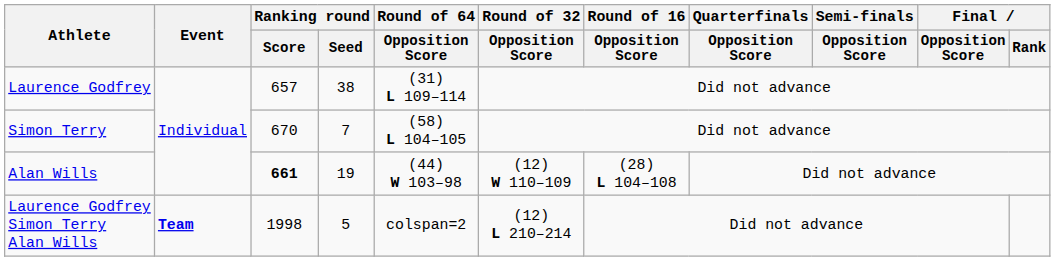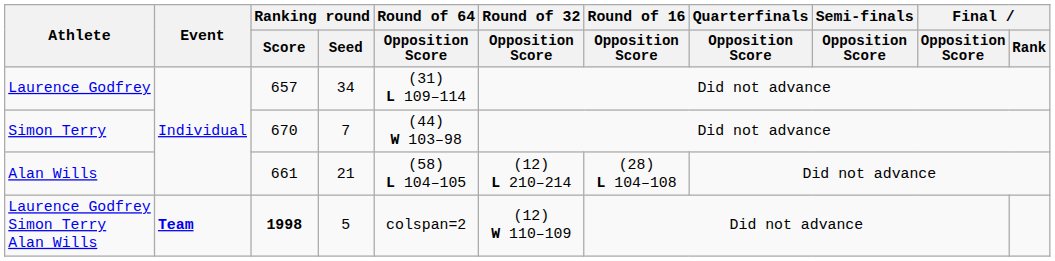(346, 88) 38 -> (346, 88) 34
(426, 131) (58) L 104–105 -> (426, 131) (44) W 103–98
(284, 174) bold -> (284, 174) normal
(346, 174) 19 -> (346, 174) 21
(426, 174) (44) W 103–98 -> (426, 174) (58) L 104–105
(531, 174) (12) W 110–109 -> (531, 174) (12) L 210–214
(284, 225) normal -> (284, 225) bold
(531, 225) (12) L 210–214 -> (531, 225) (12) W 110–109
